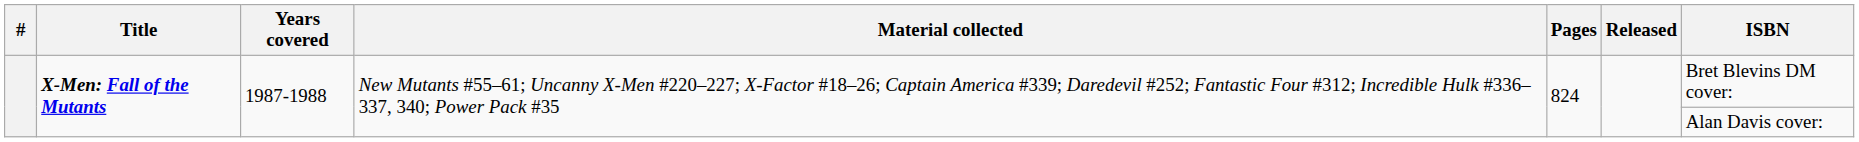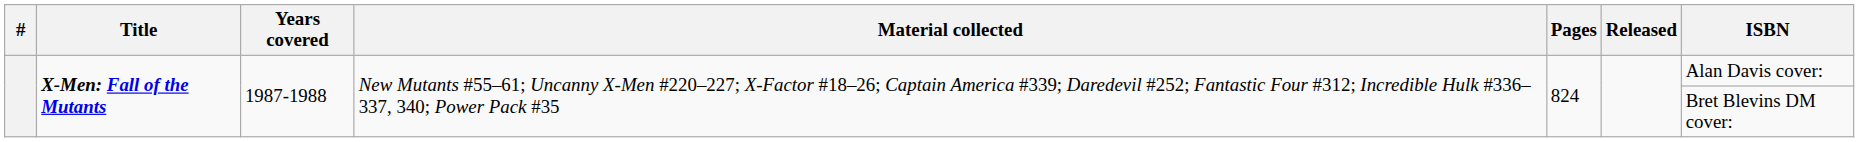(1751, 81) Bret Blevins DM cover: -> (1754, 70) Alan Davis cover:
(1754, 121) Alan Davis cover: -> (1751, 111) Bret Blevins DM cover:
